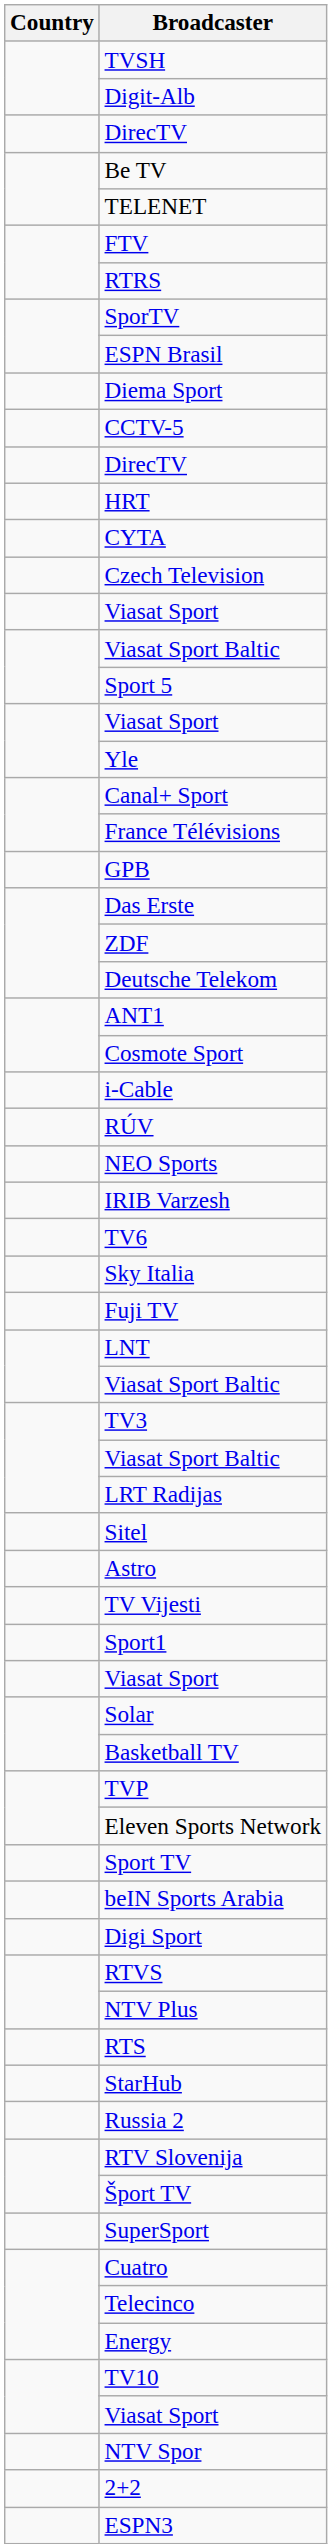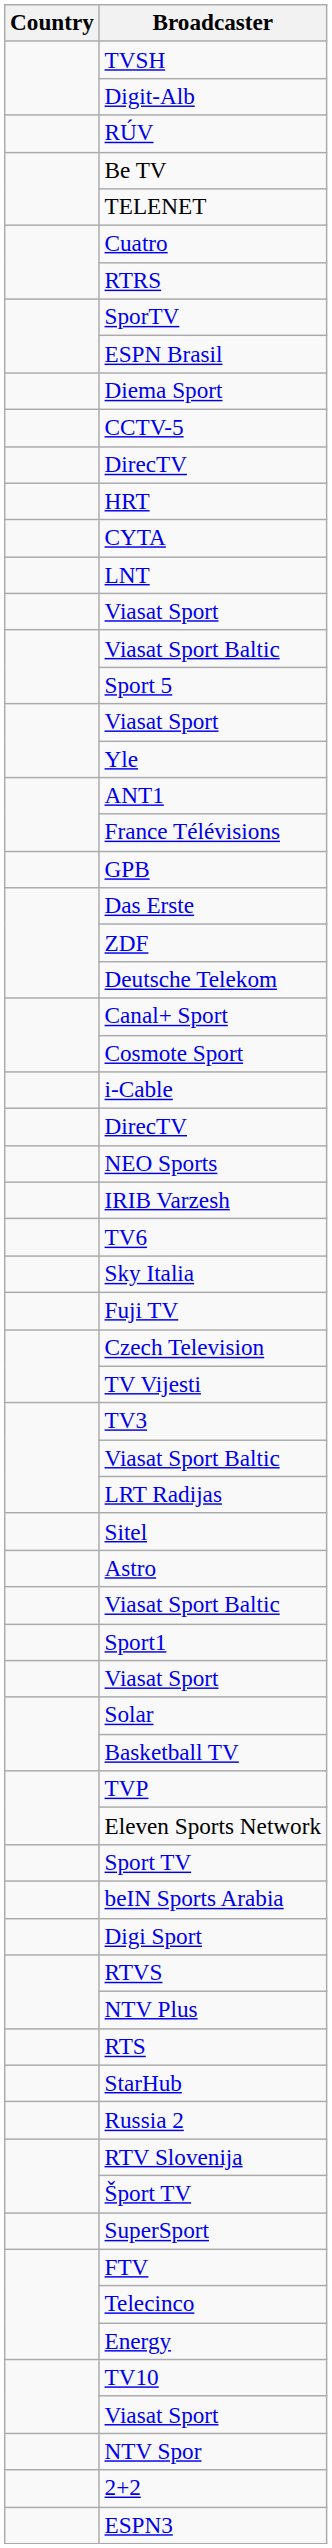(146, 133) DirecTV -> (129, 133) RÚV
(126, 243) FTV -> (136, 243) Cuatro
(184, 574) Czech Television -> (127, 574) LNT
(166, 795) Canal+ Sport -> (134, 795) ANT1
(134, 1016) ANT1 -> (166, 1016) Canal+ Sport
(129, 1126) RÚV -> (146, 1126) DirecTV
(127, 1347) LNT -> (184, 1347) Czech Television
(192, 1384) Viasat Sport Baltic -> (153, 1384) TV Vijesti
(153, 1605) TV Vijesti -> (192, 1605) Viasat Sport Baltic
(136, 2267) Cuatro -> (126, 2267) FTV
